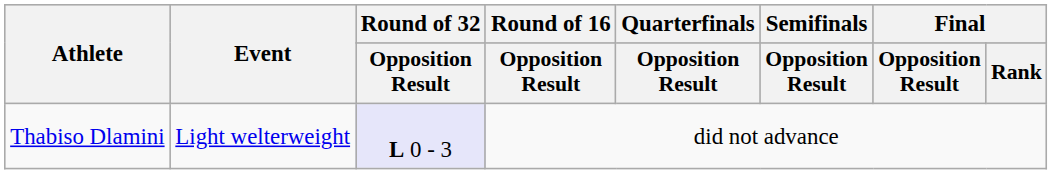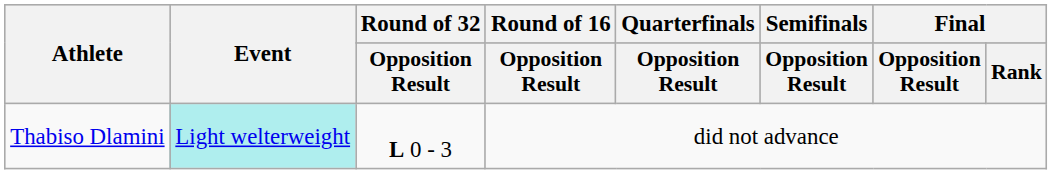(263, 136) no background -> (263, 136) paleturquoise background
(421, 149) lavender background -> (421, 149) no background
